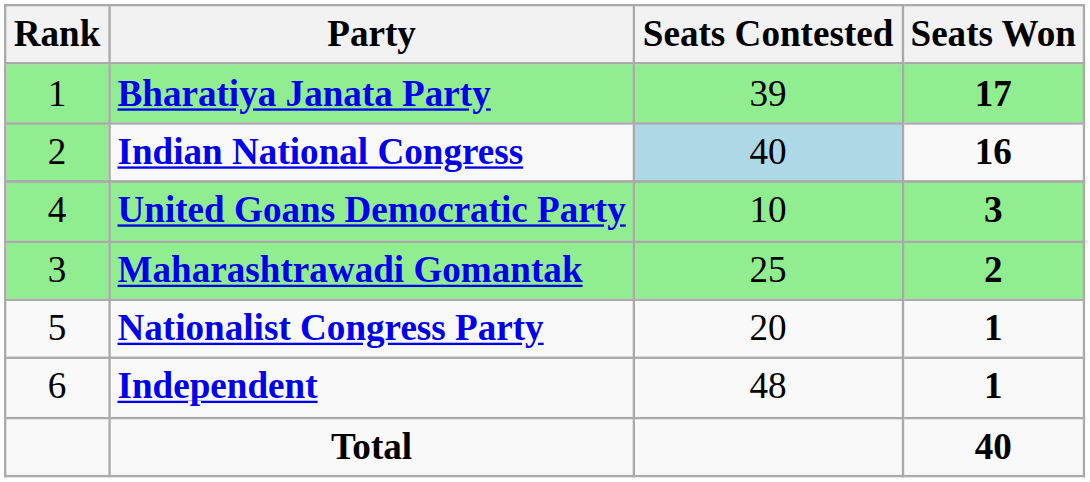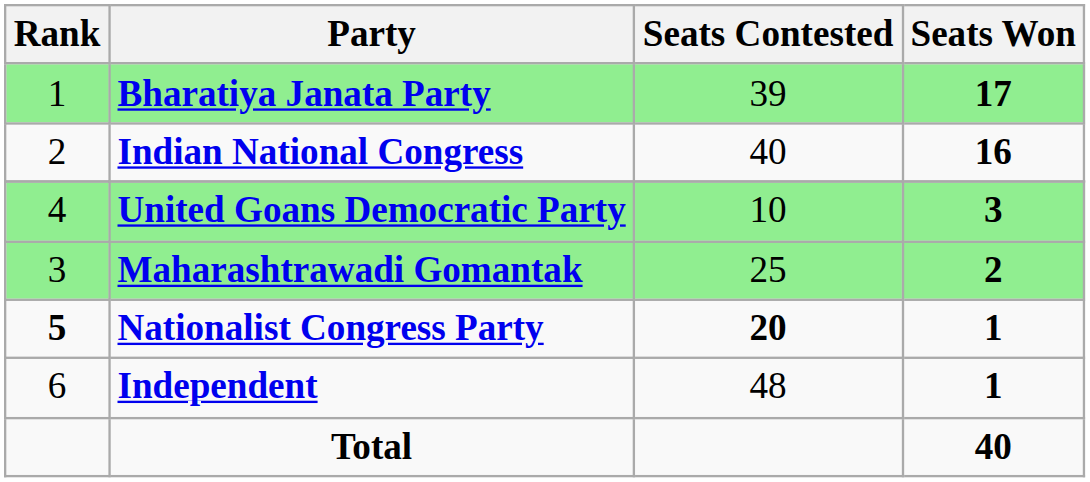(57, 151) lightgreen background -> (57, 151) no background
(768, 151) lightblue background -> (768, 151) no background
(57, 328) normal -> (57, 328) bold
(768, 328) normal -> (768, 328) bold
